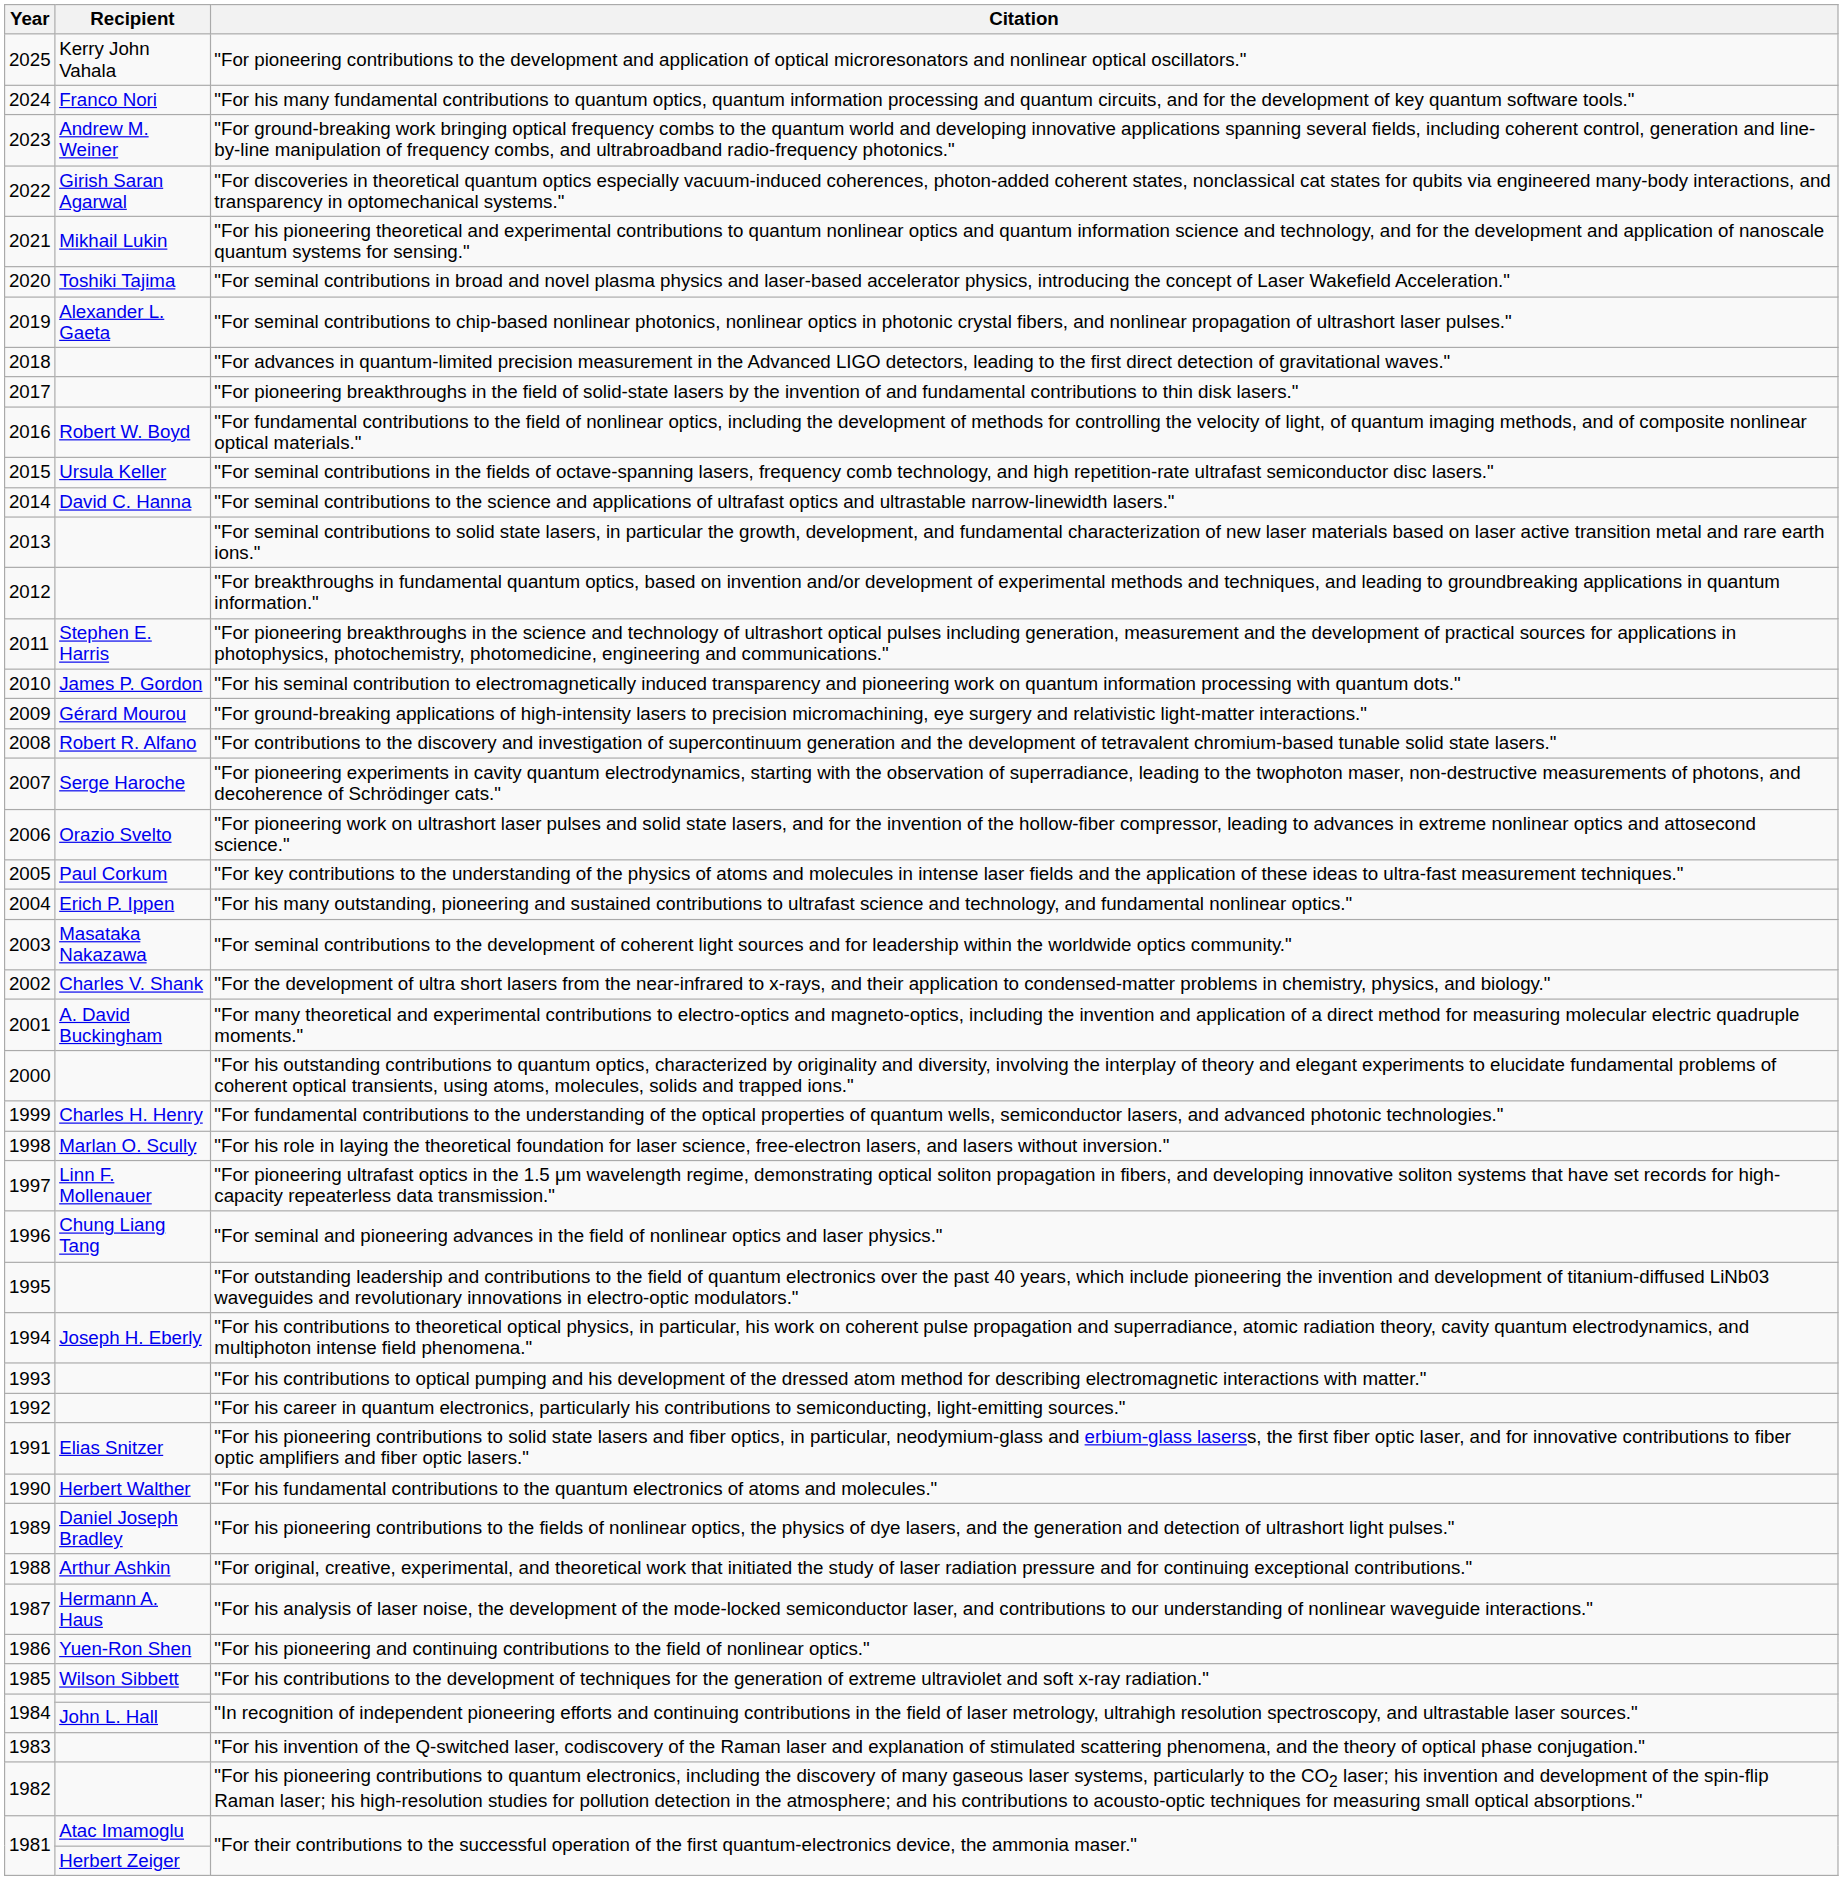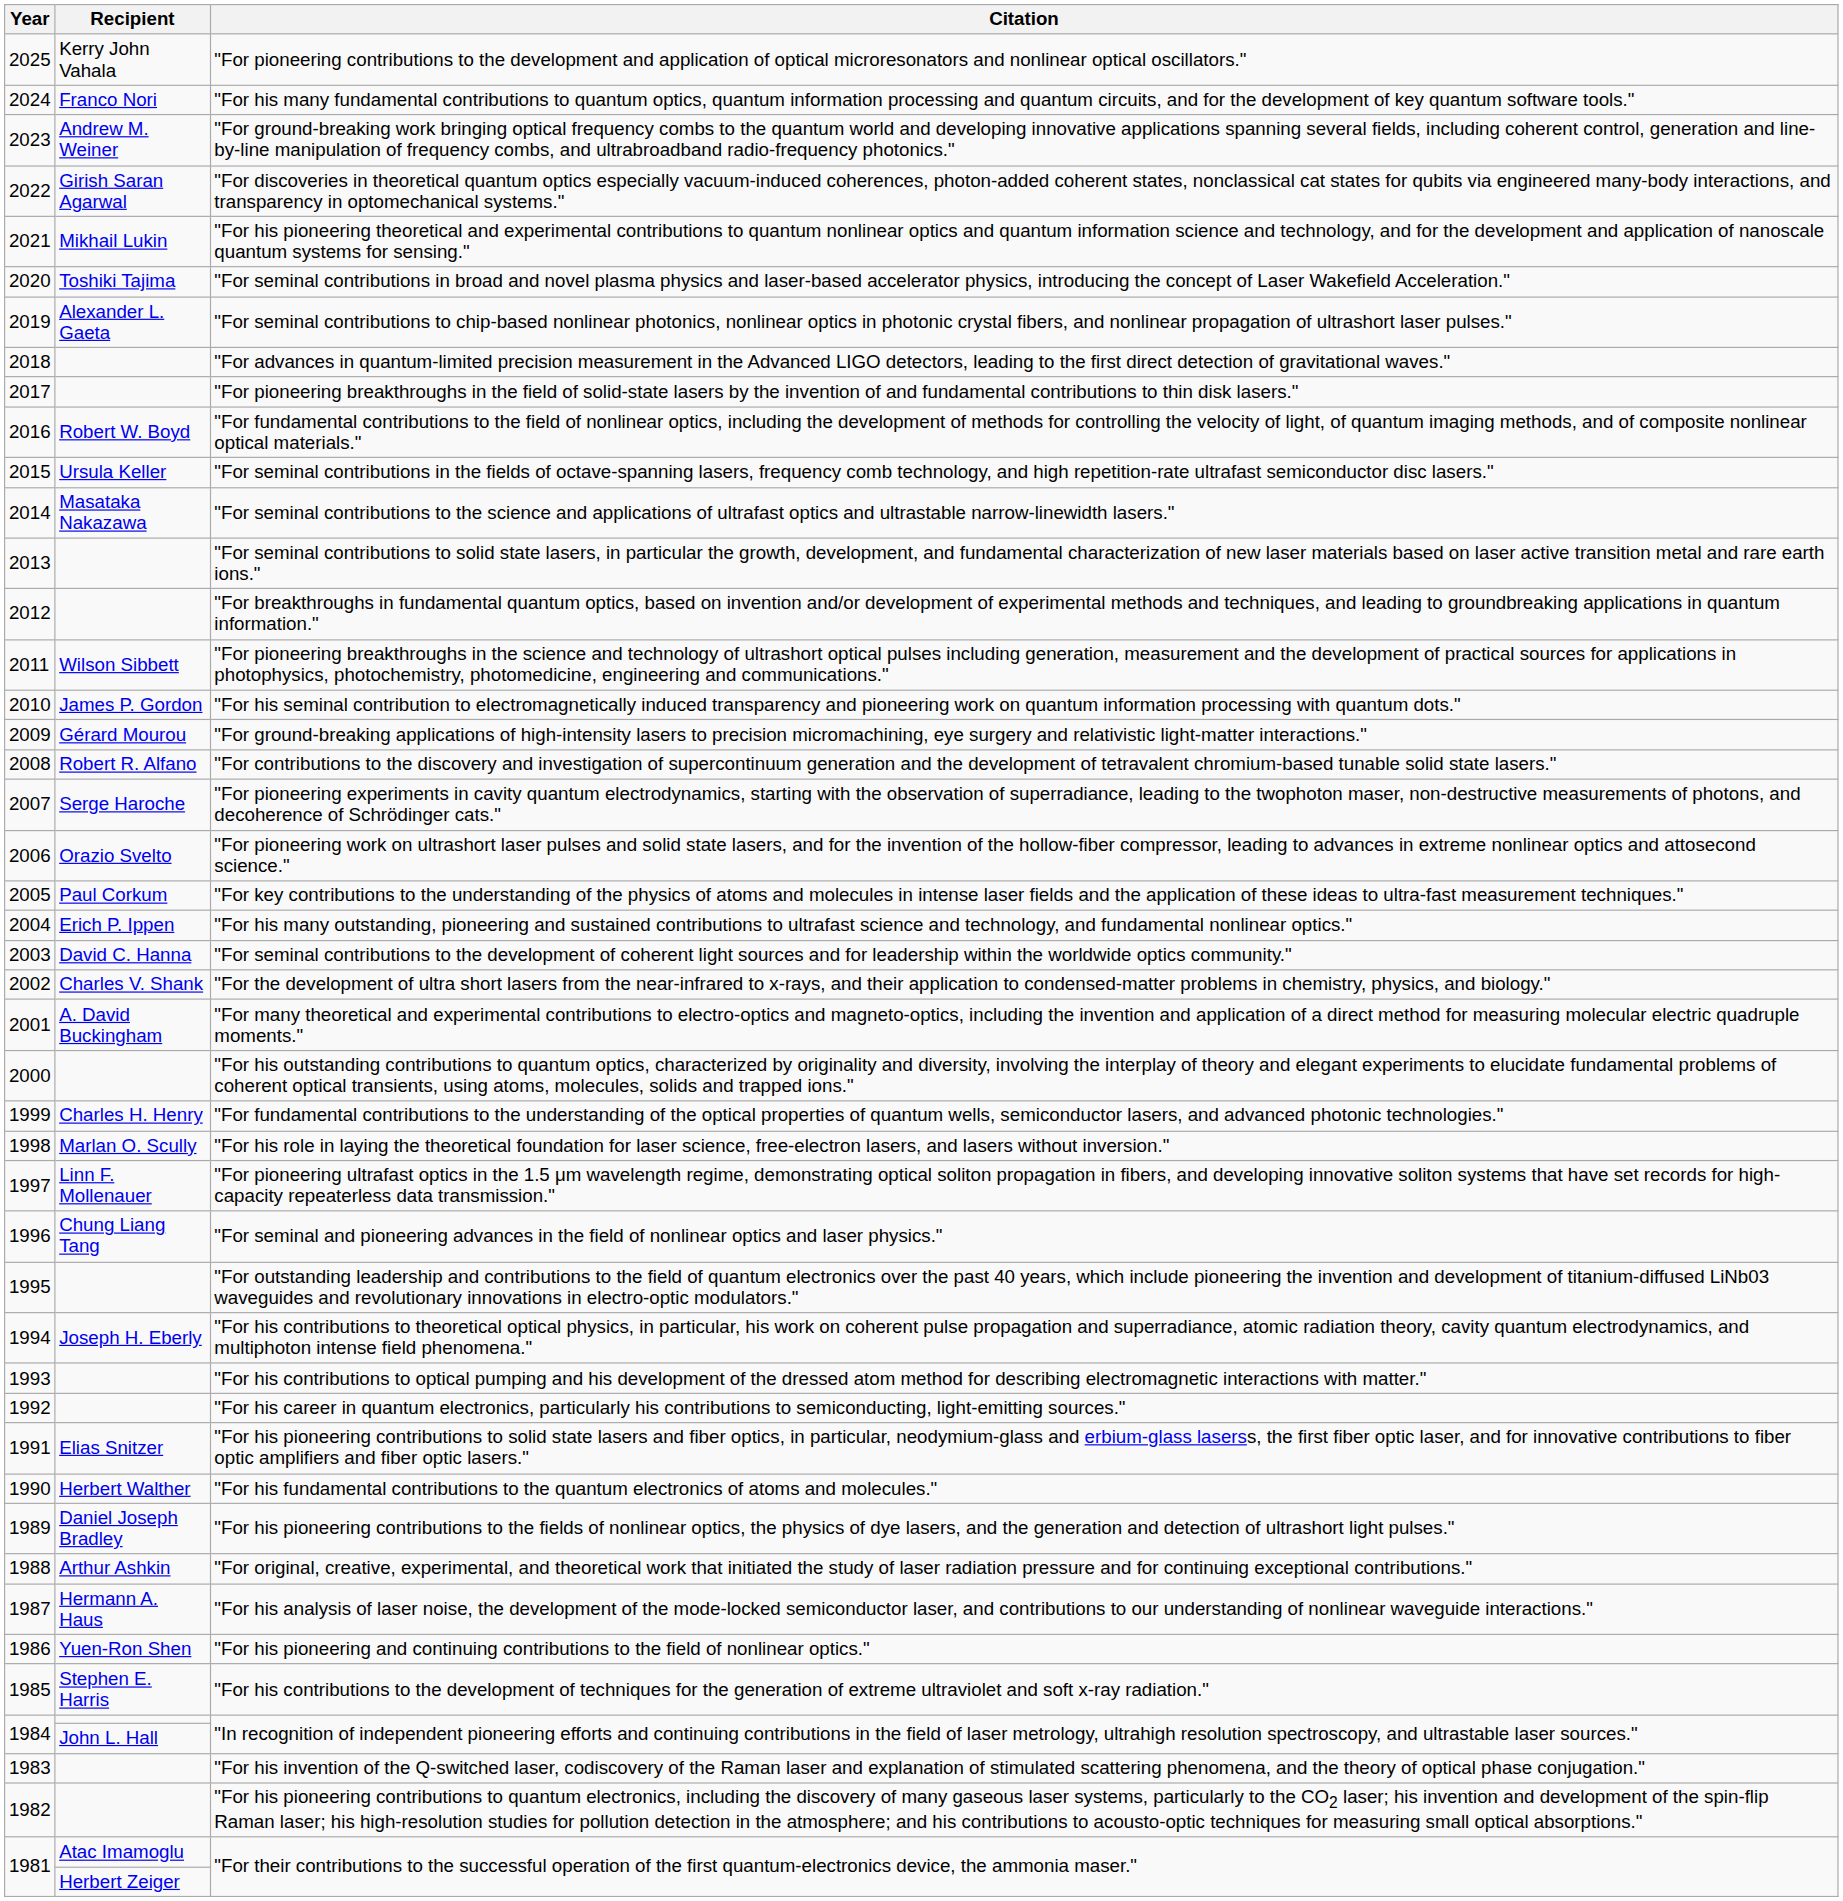(125, 501) David C. Hanna -> (103, 512) Masataka Nakazawa
(105, 643) Stephen E. Harris -> (119, 664) Wilson Sibbett
(103, 944) Masataka Nakazawa -> (125, 954) David C. Hanna
(119, 1678) Wilson Sibbett -> (105, 1689) Stephen E. Harris
